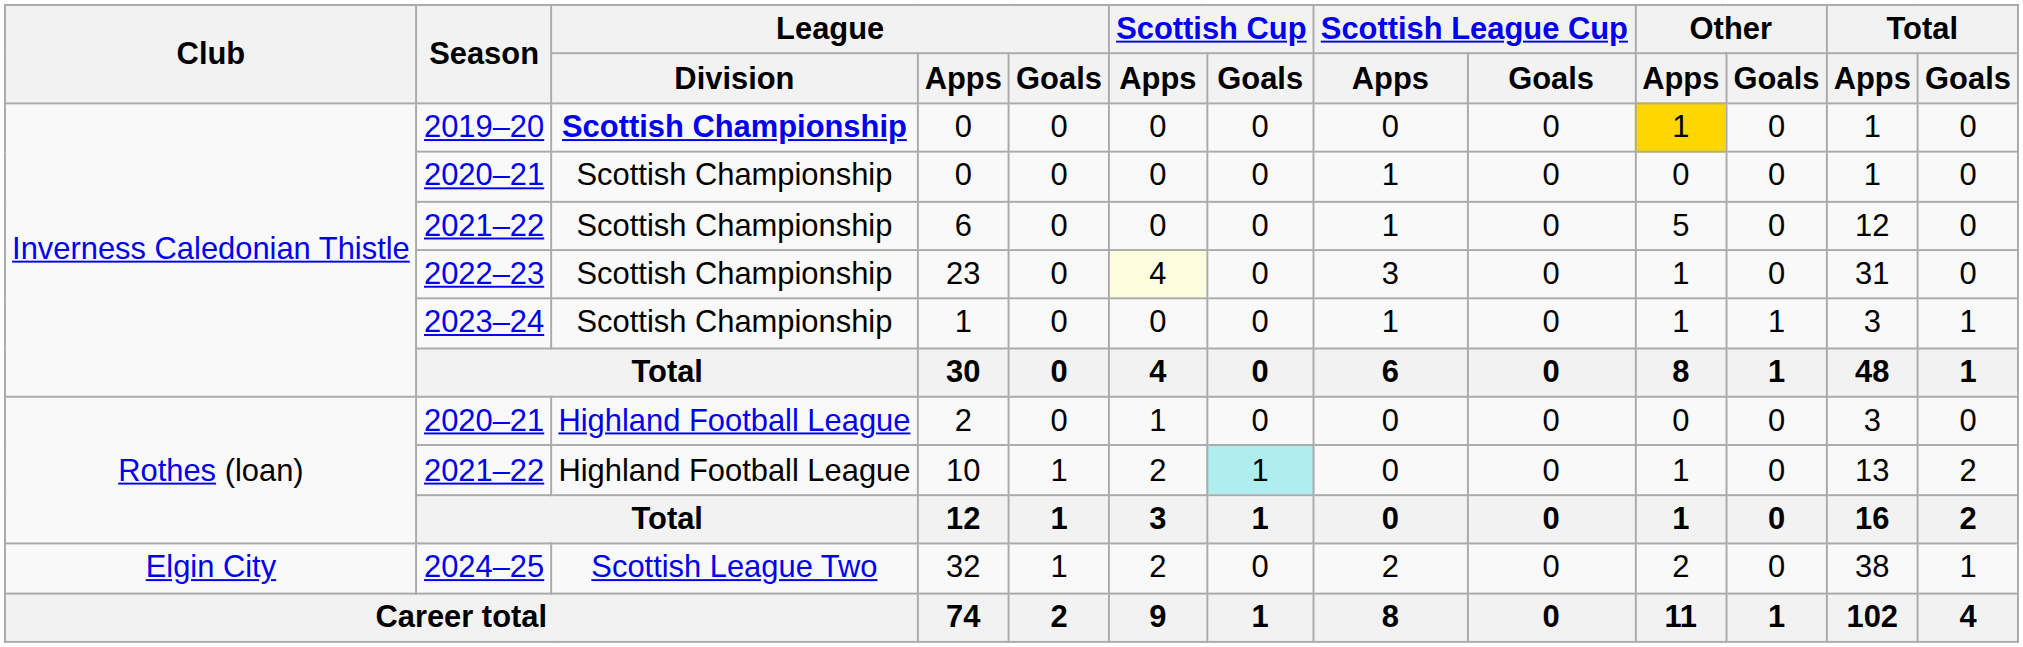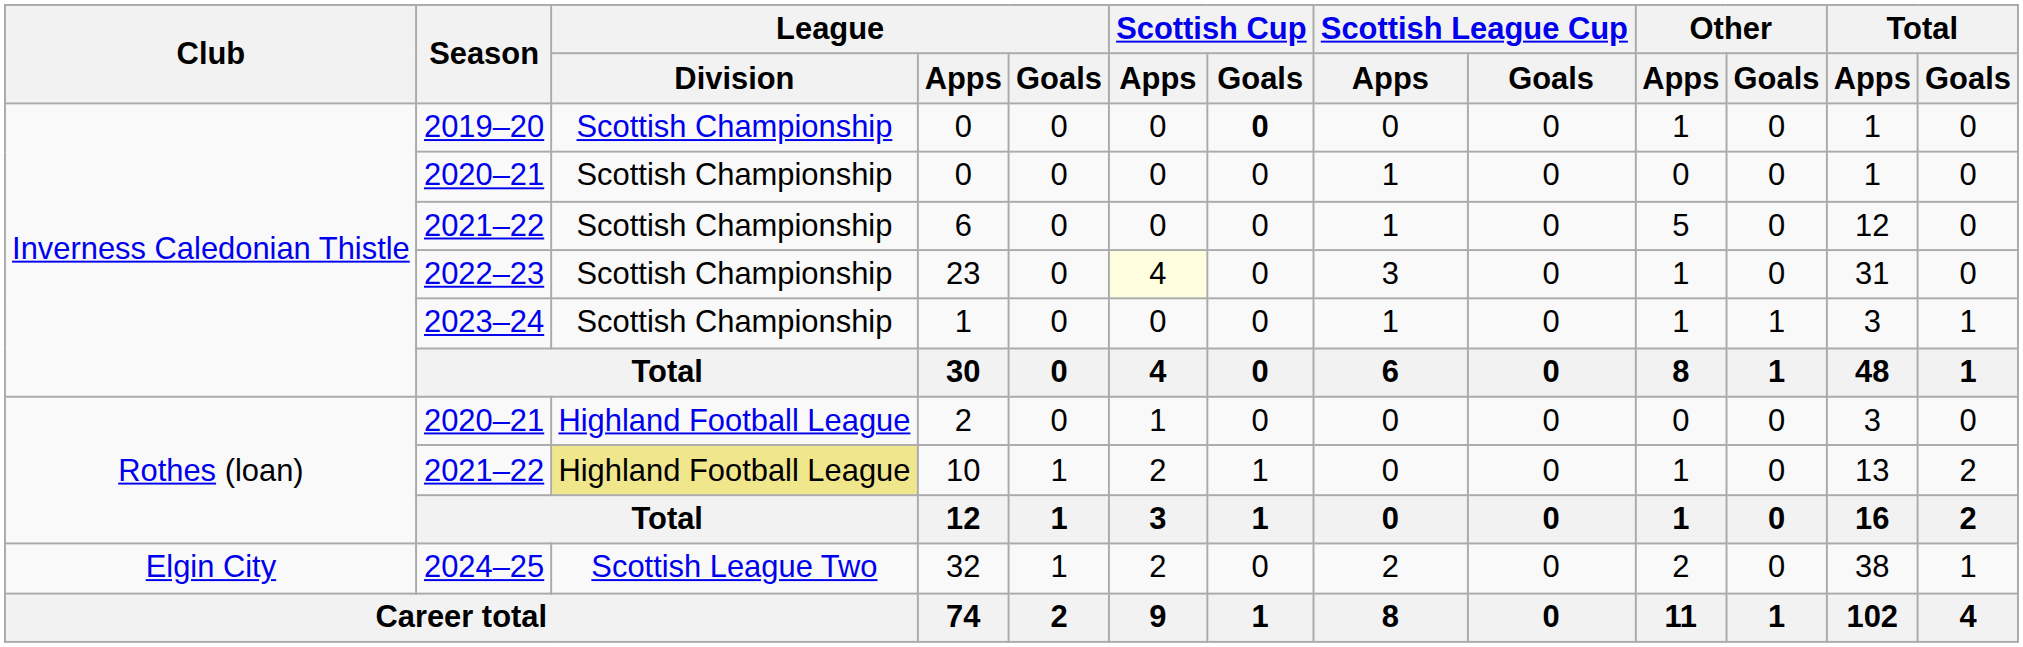(734, 126) bold -> (734, 126) normal
(1260, 126) normal -> (1260, 126) bold
(1681, 126) gold background -> (1681, 126) no background
(734, 469) no background -> (734, 469) khaki background
(1260, 469) paleturquoise background -> (1260, 469) no background
